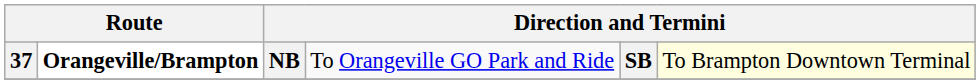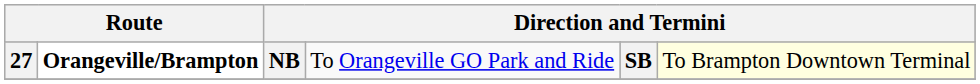(21, 60) 37 -> (21, 60) 27
